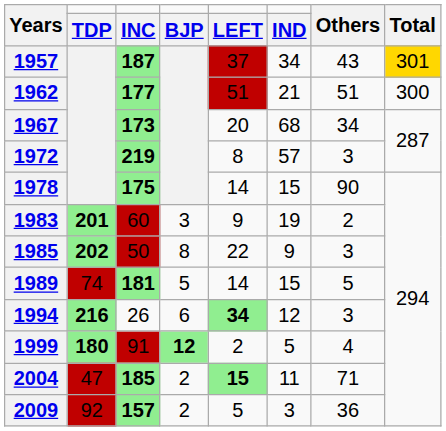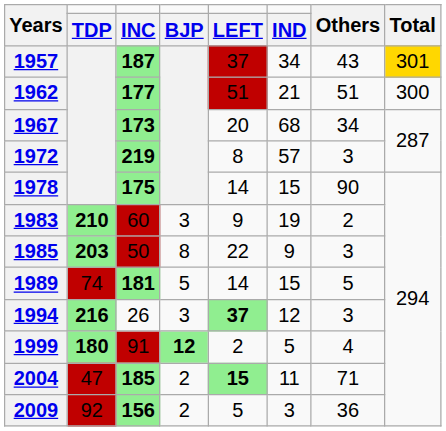(92, 219) 201 -> (92, 219) 210
(92, 251) 202 -> (92, 251) 203
(184, 315) 6 -> (184, 315) 3
(238, 315) 34 -> (238, 315) 37
(138, 410) 157 -> (138, 410) 156
